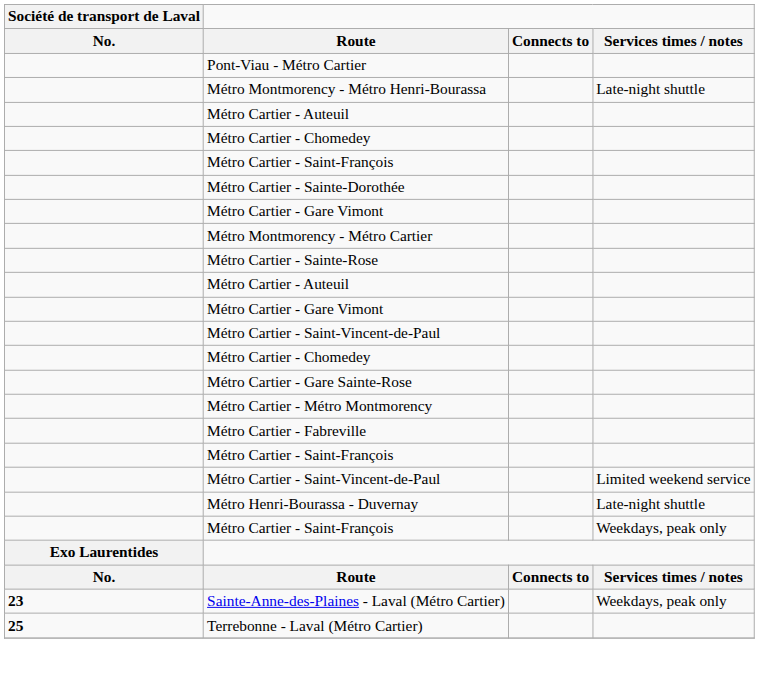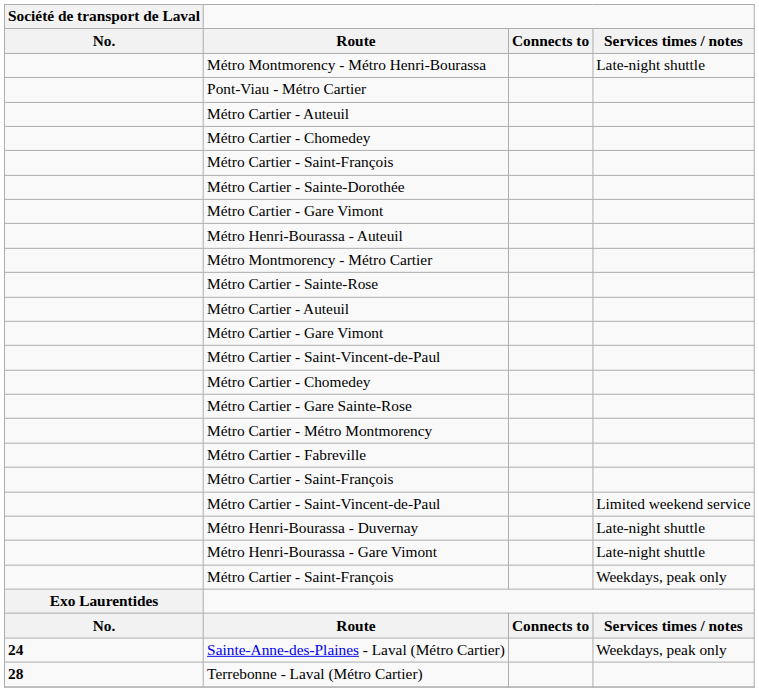rows swapped: (347, 89) <-> (287, 65)
+ row: (305, 235)
+ row: (322, 552)
(16, 601) 23 -> (16, 650) 24
(16, 625) 25 -> (16, 674) 28
